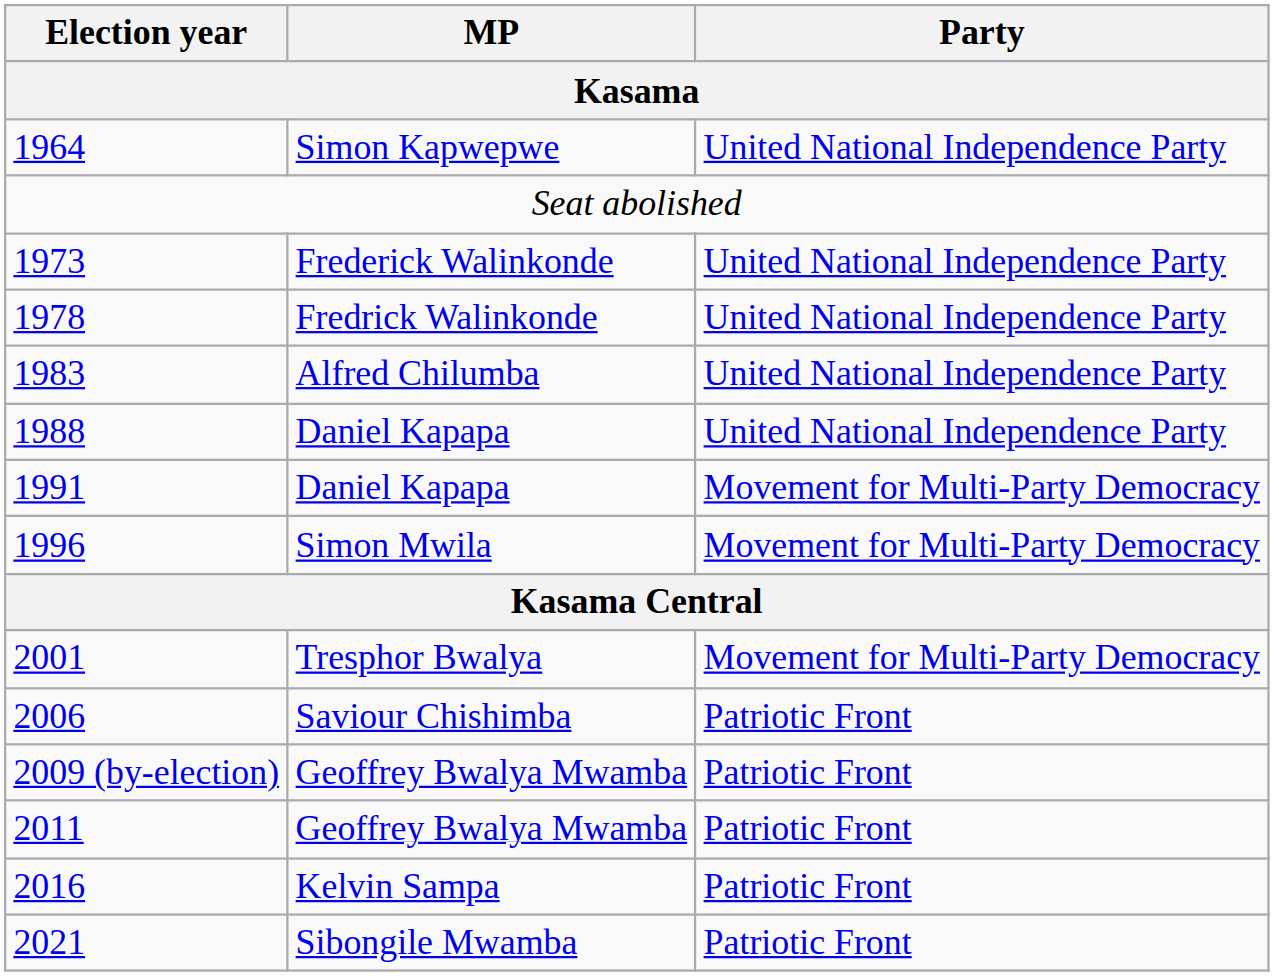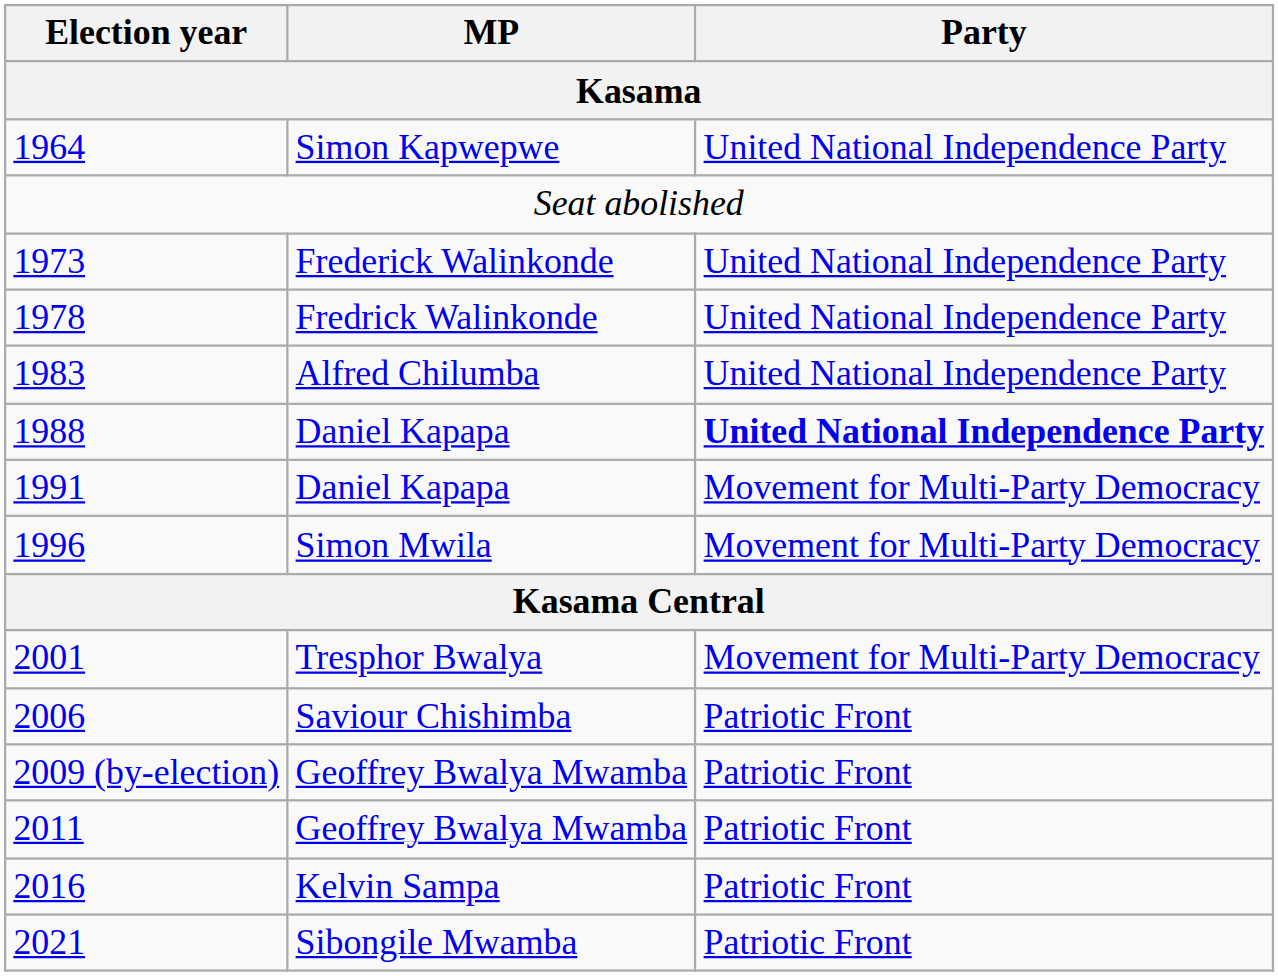(965, 430) normal -> (984, 430) bold
